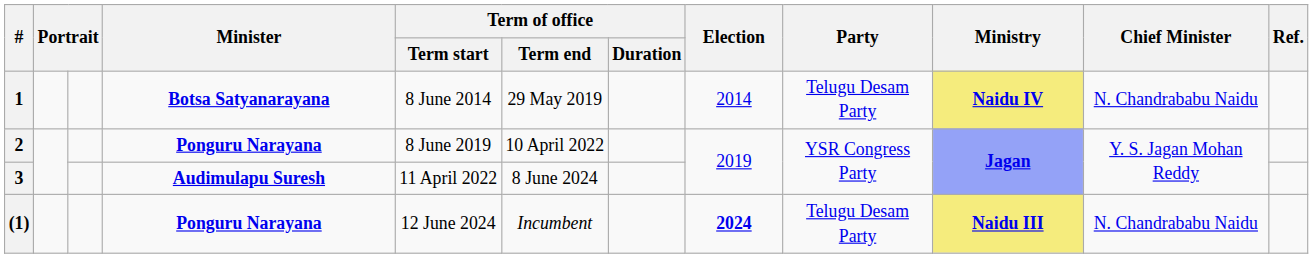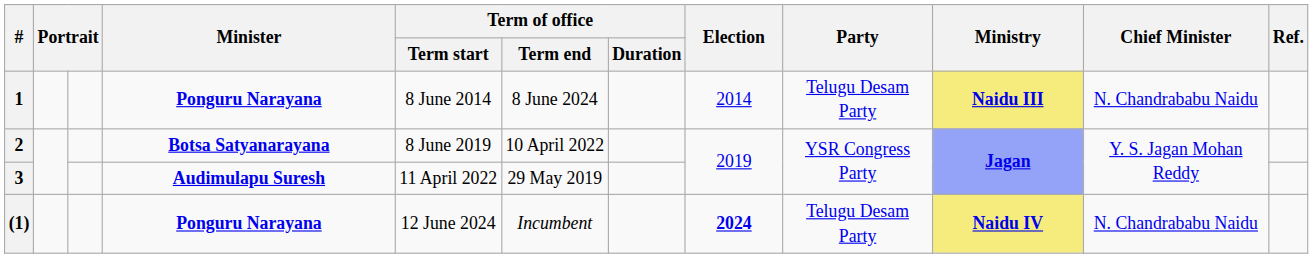(249, 99) Botsa Satyanarayana -> (249, 99) Ponguru Narayana
(555, 99) 29 May 2019 -> (555, 99) 8 June 2024
(1008, 99) Naidu IV -> (1008, 99) Naidu III
(249, 144) Ponguru Narayana -> (249, 144) Botsa Satyanarayana
(555, 177) 8 June 2024 -> (555, 177) 29 May 2019
(1008, 223) Naidu III -> (1008, 223) Naidu IV
